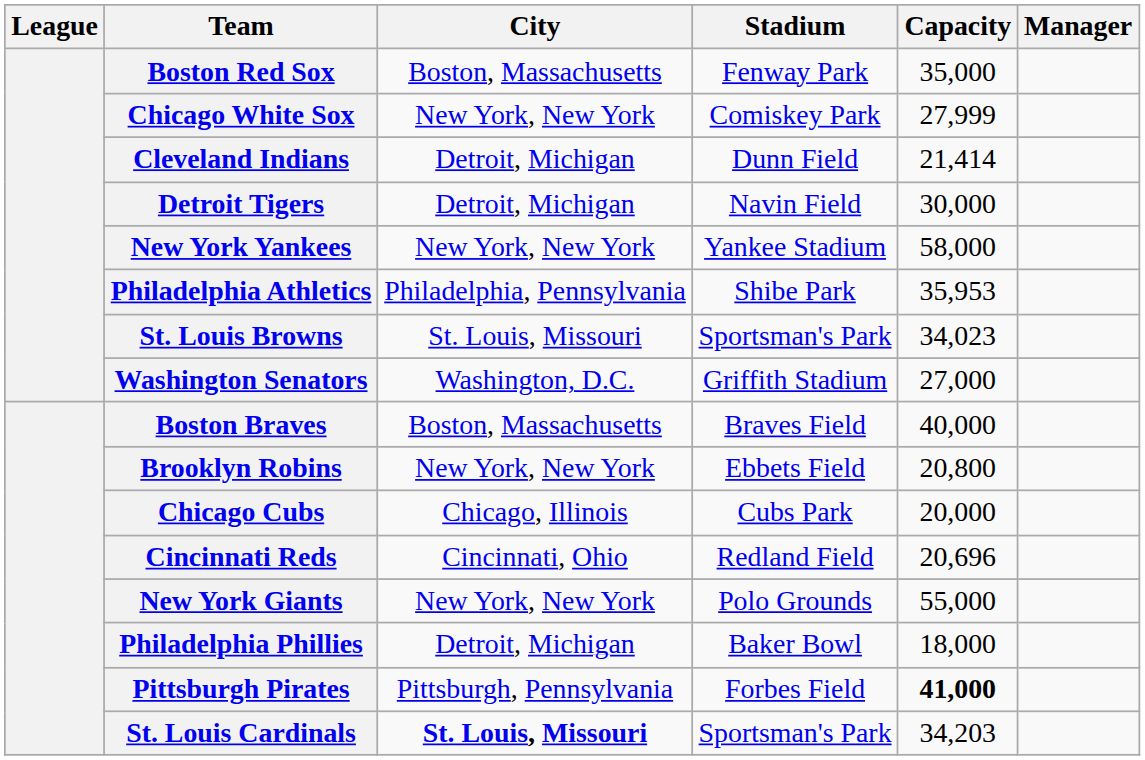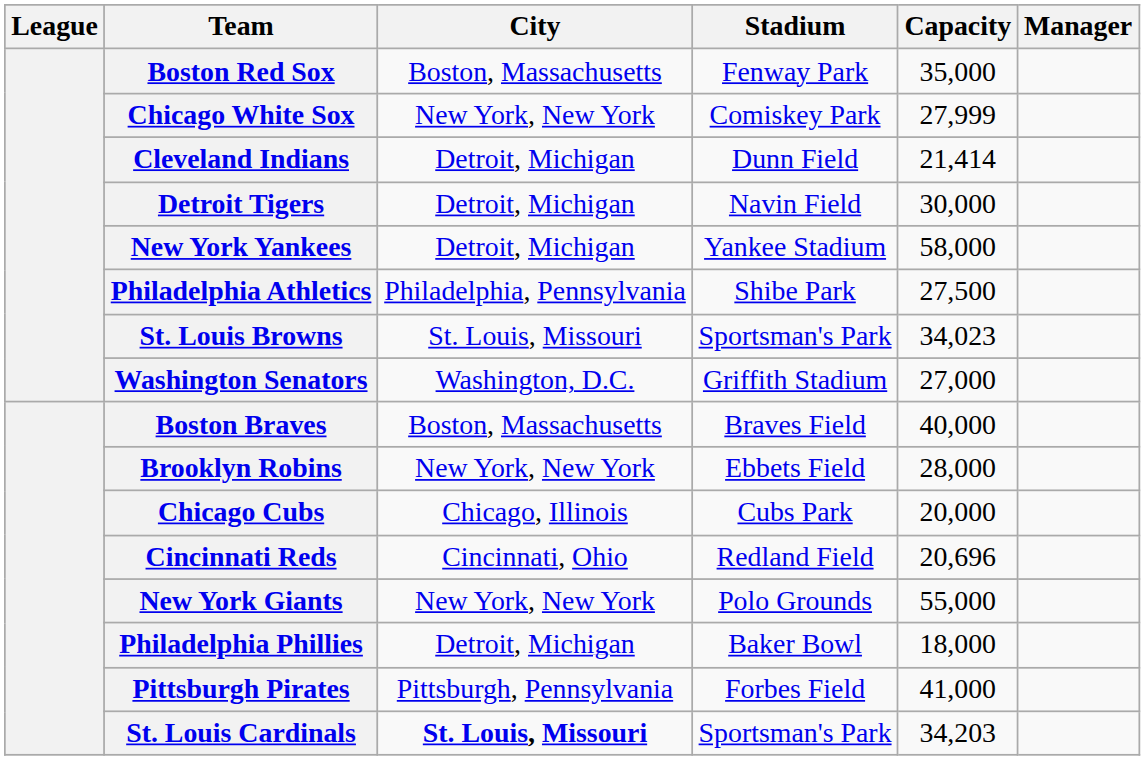(535, 247) New York, New York -> (535, 247) Detroit, Michigan
(958, 291) 35,953 -> (958, 291) 27,500
(958, 468) 20,800 -> (958, 468) 28,000
(958, 688) bold -> (958, 688) normal
